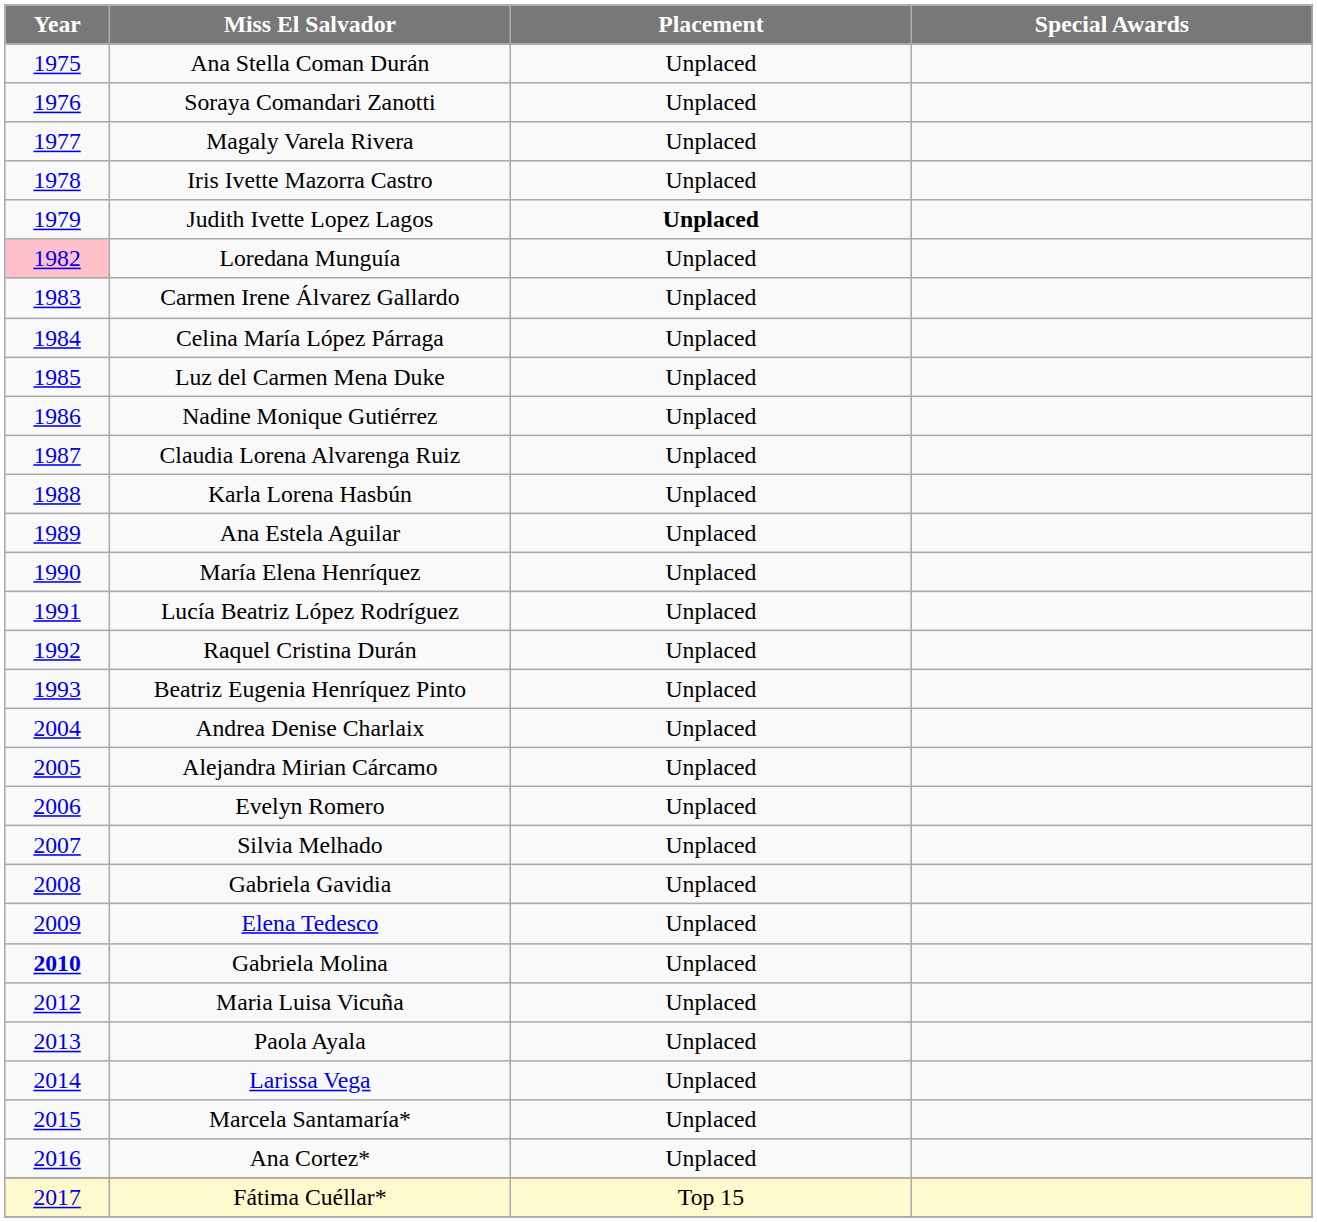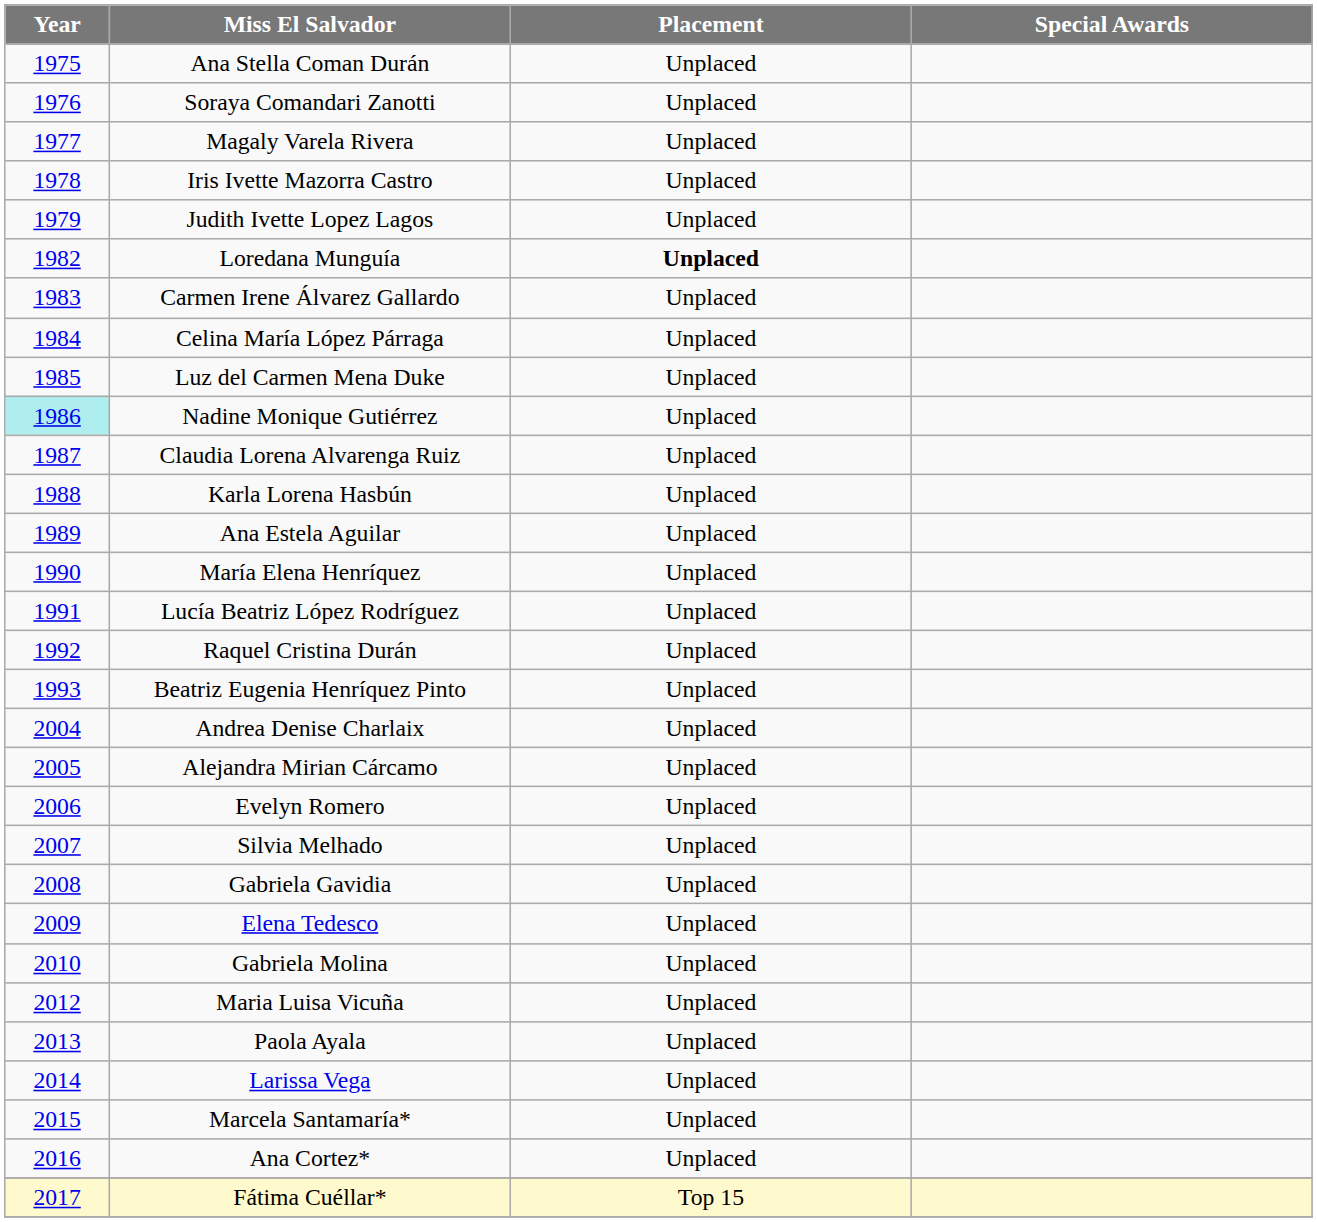(711, 219) bold -> (711, 219) normal
(57, 258) pink background -> (57, 258) no background
(711, 258) normal -> (711, 258) bold
(57, 415) no background -> (57, 415) paleturquoise background
(57, 962) bold -> (57, 962) normal
